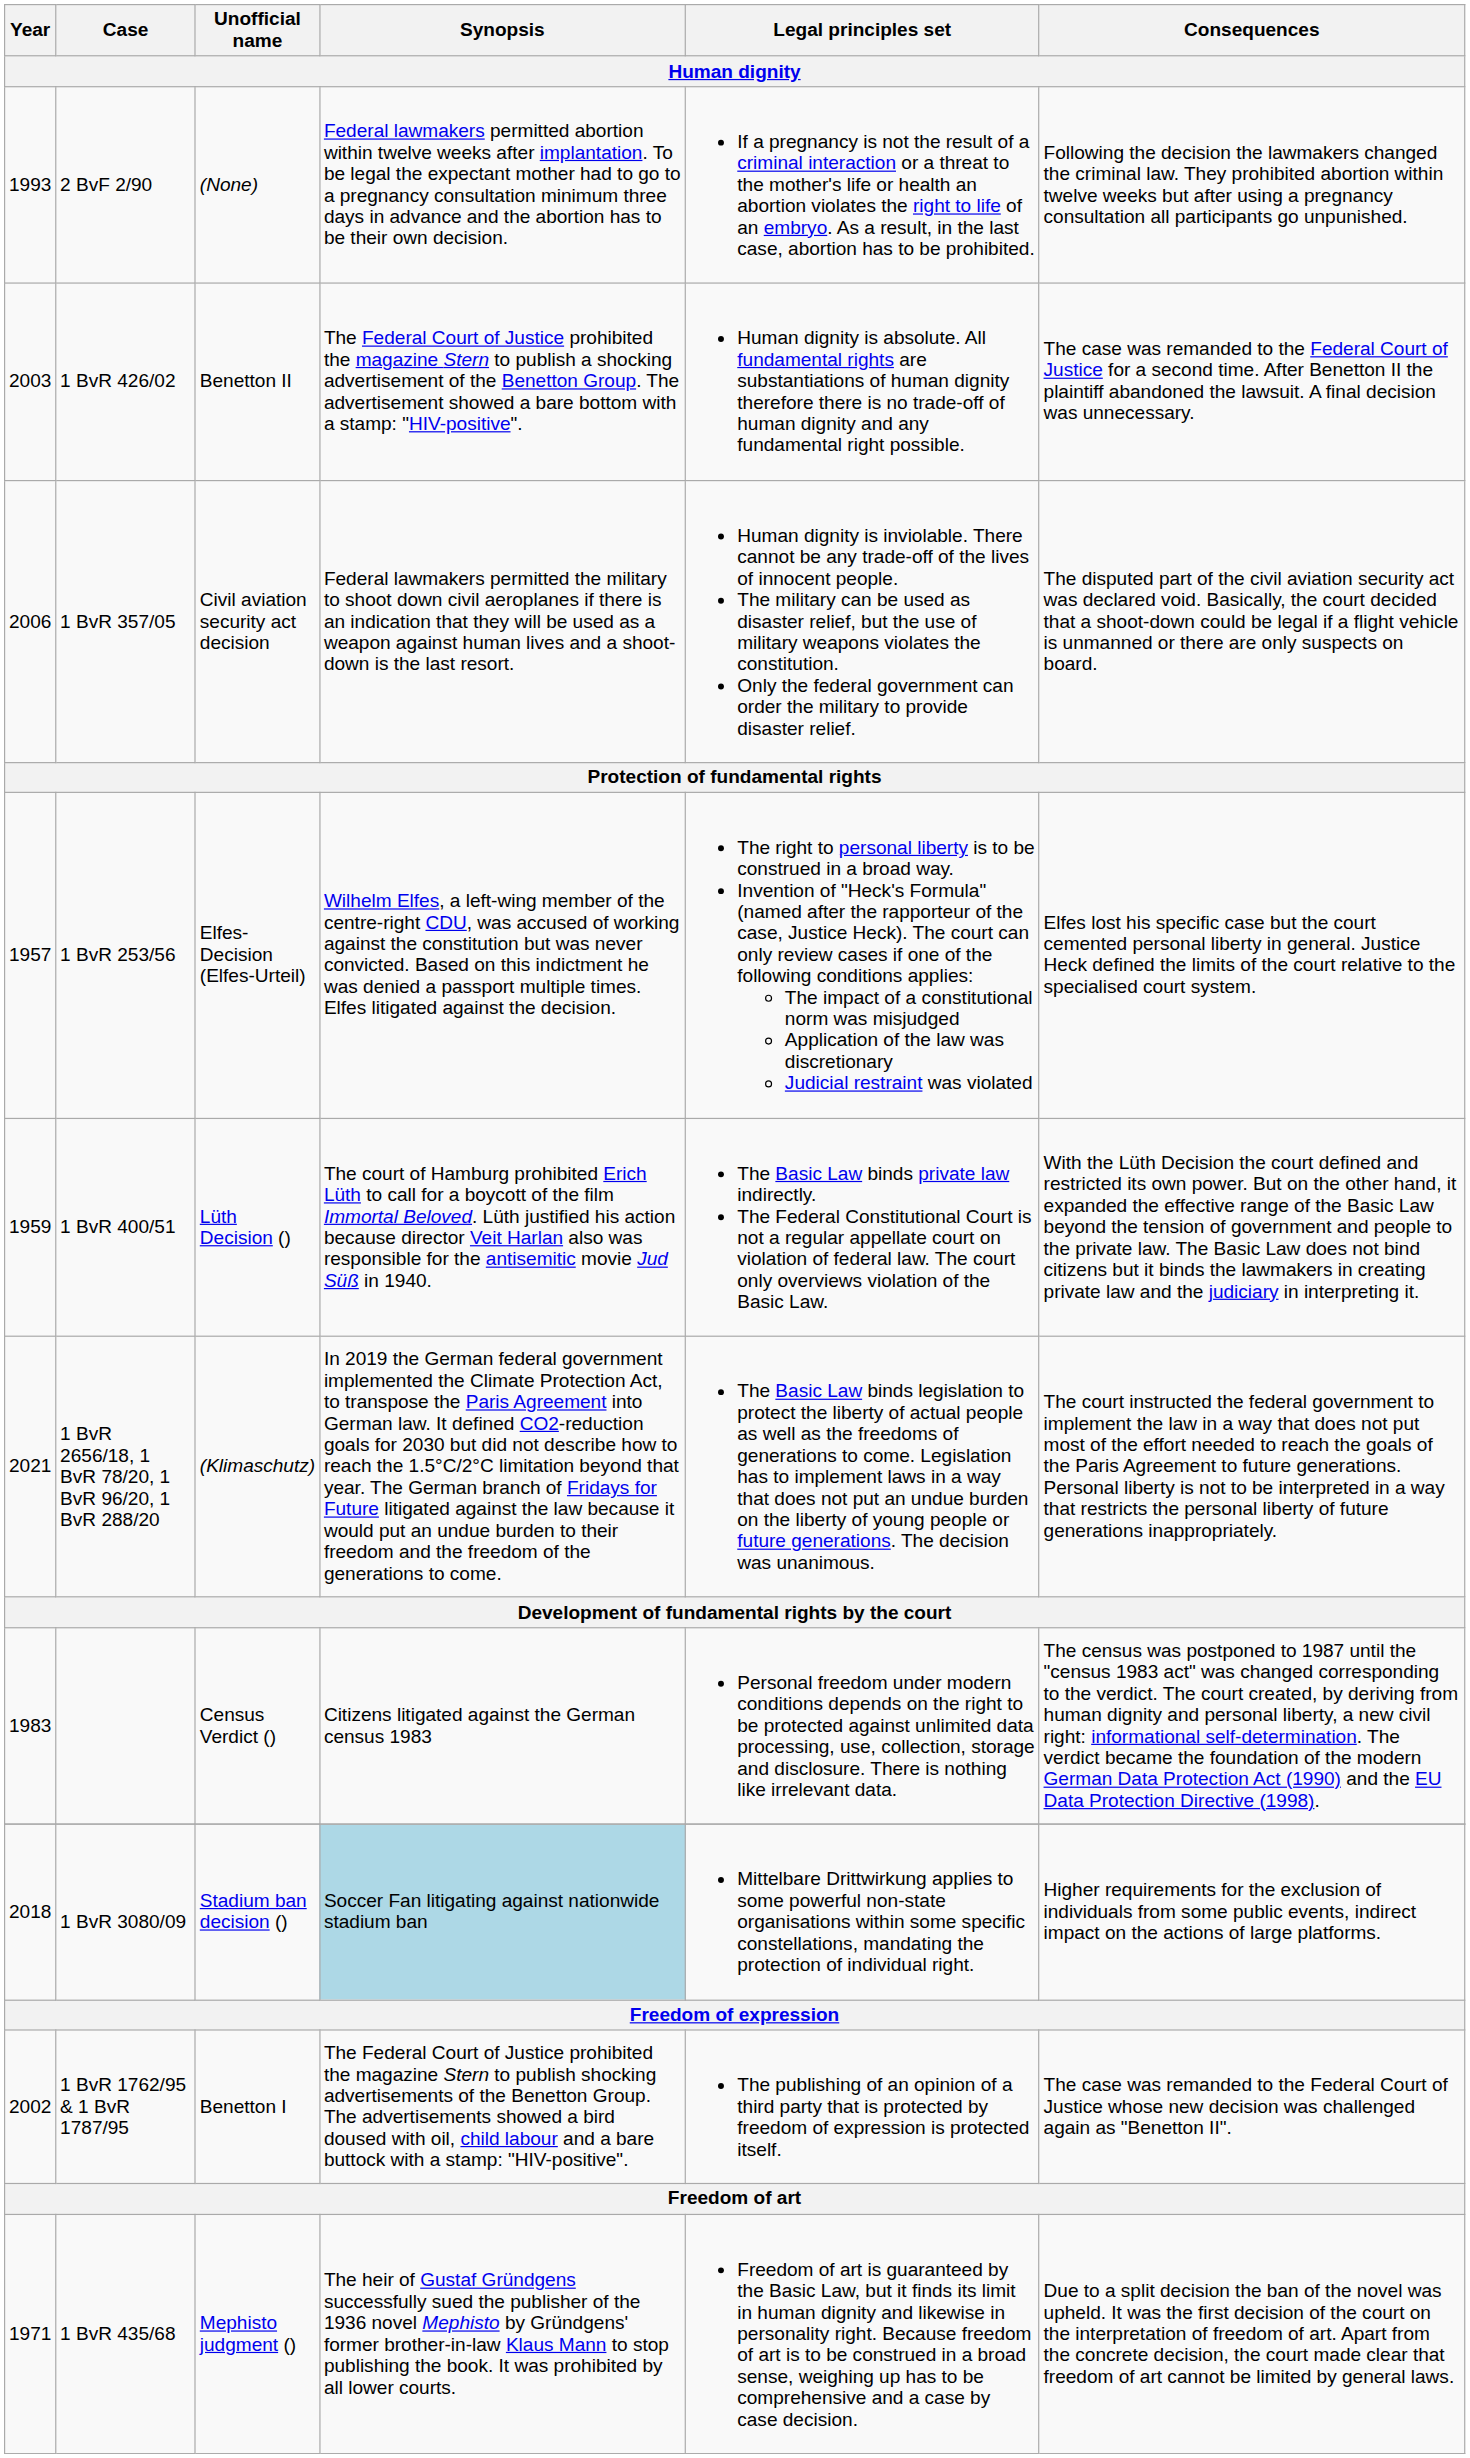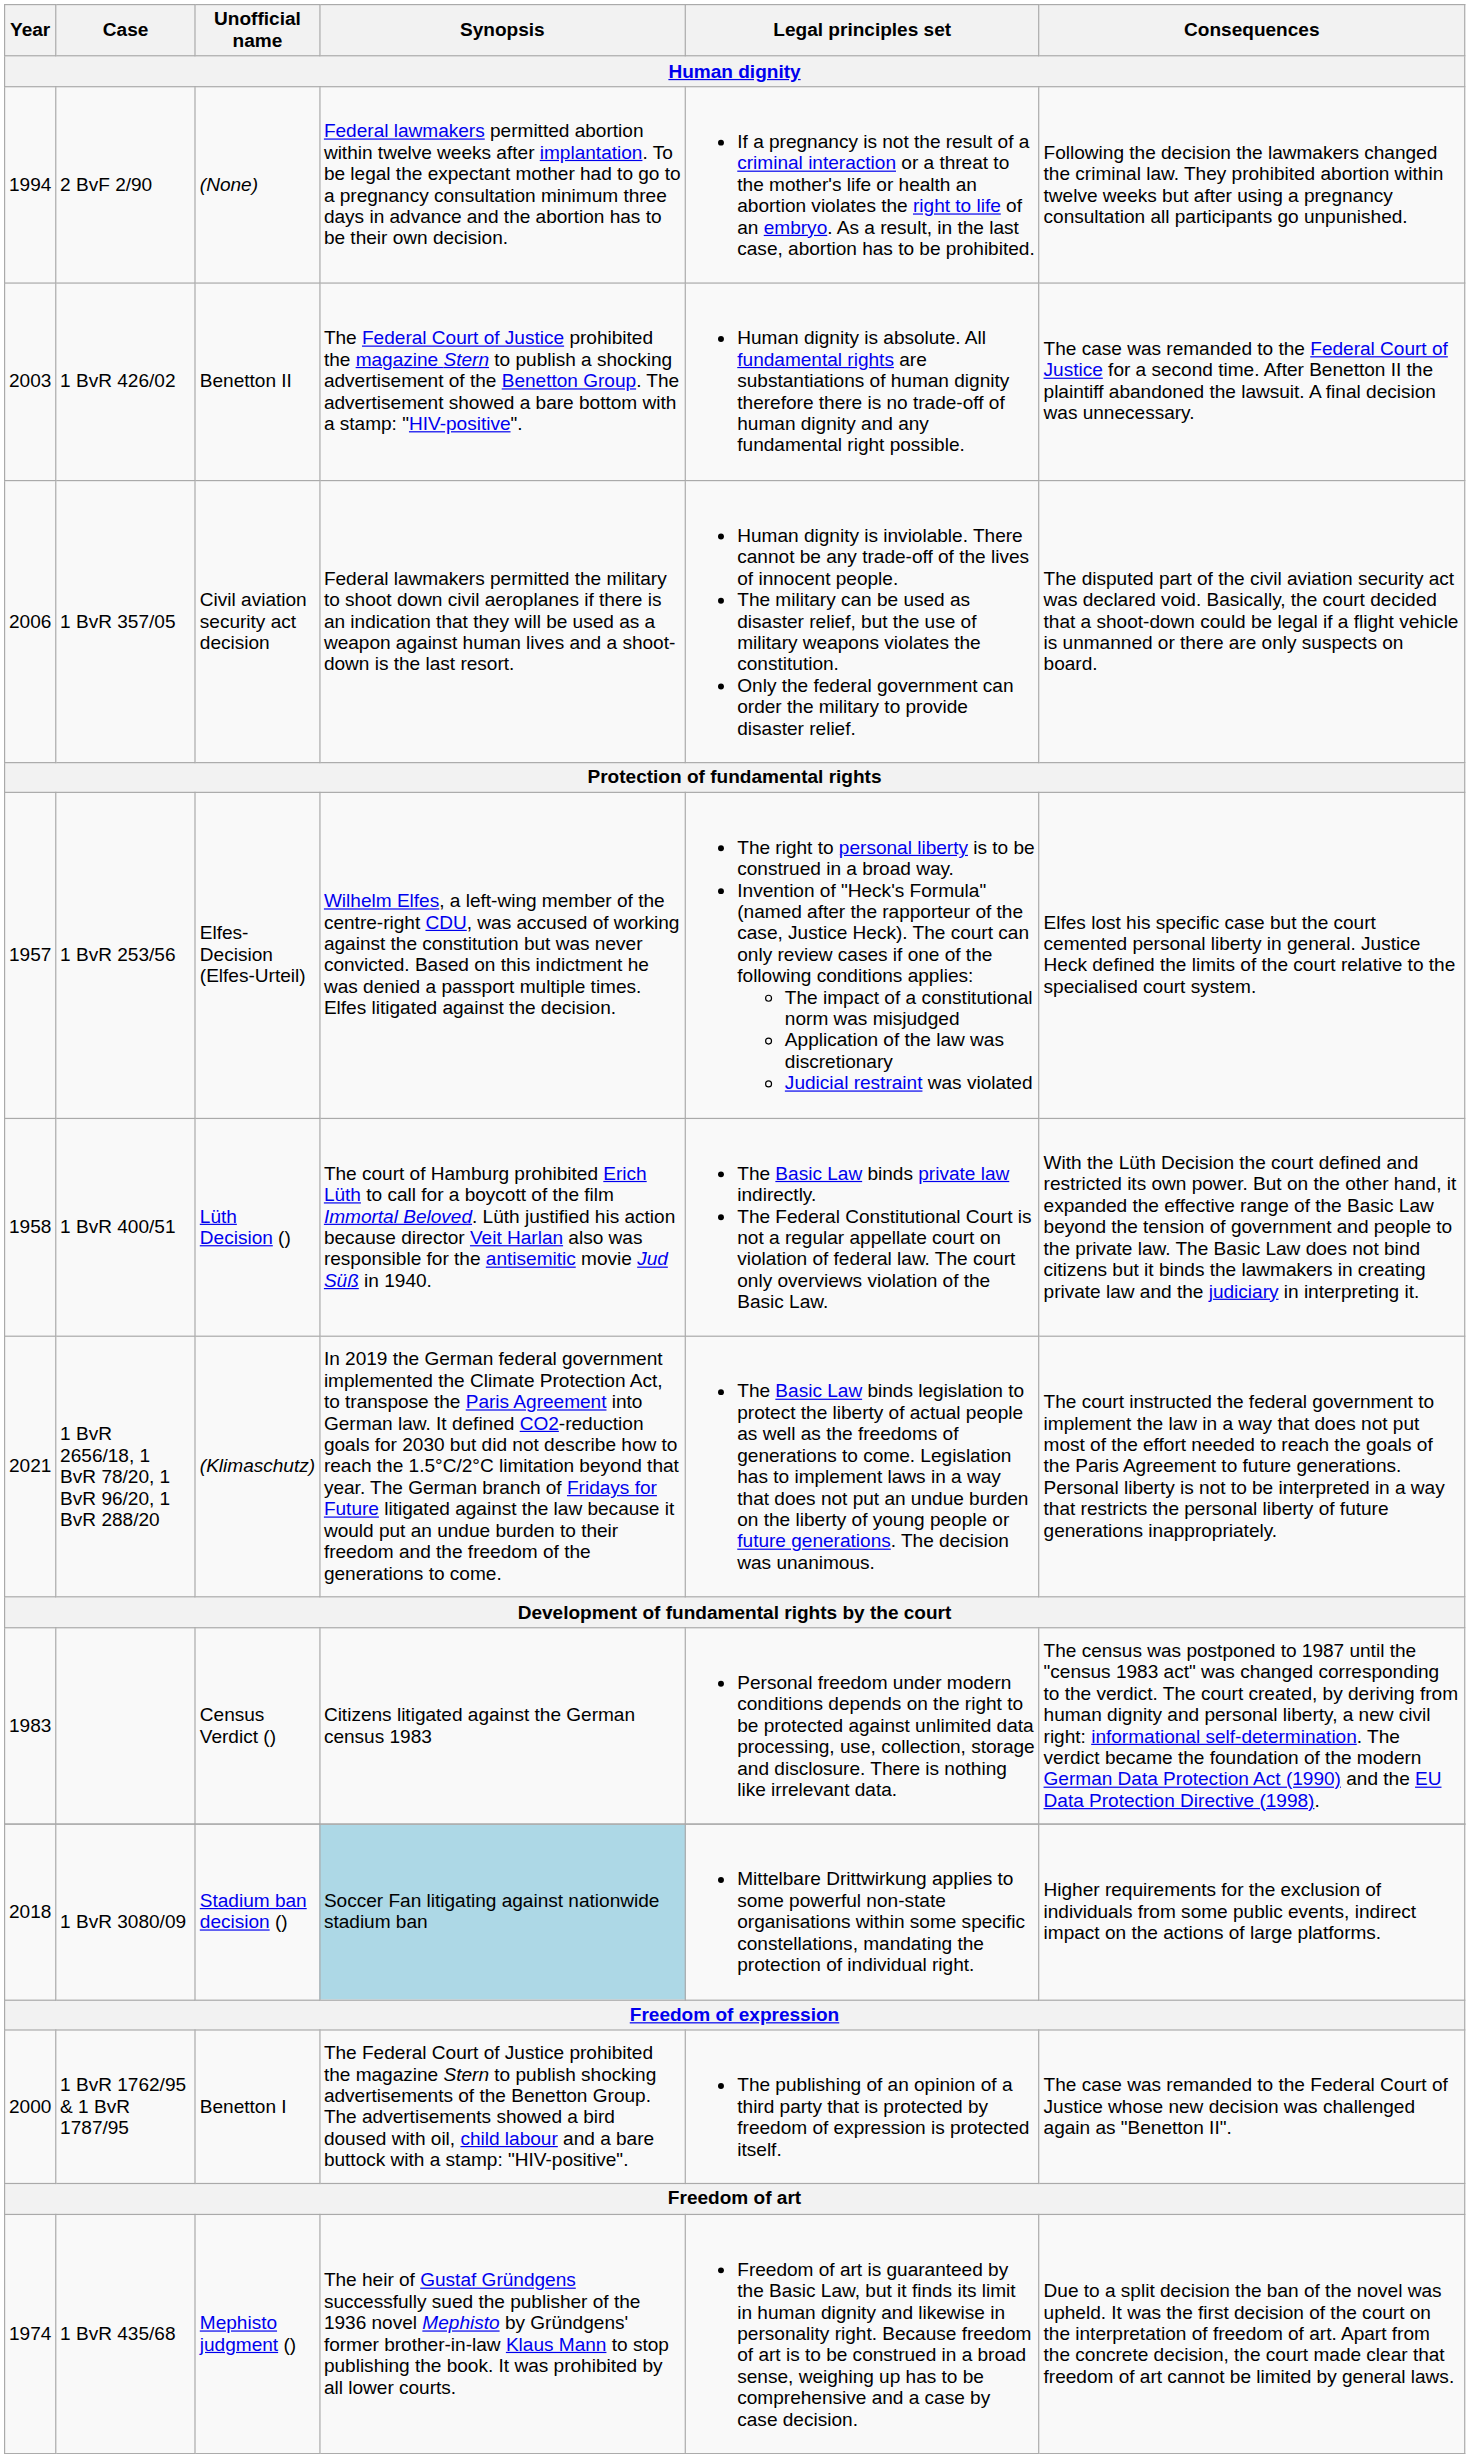(30, 184) 1993 -> (30, 184) 1994
(30, 1227) 1959 -> (30, 1227) 1958
(30, 2106) 2002 -> (30, 2106) 2000
(30, 2333) 1971 -> (30, 2333) 1974
